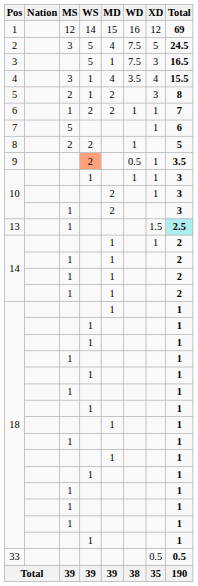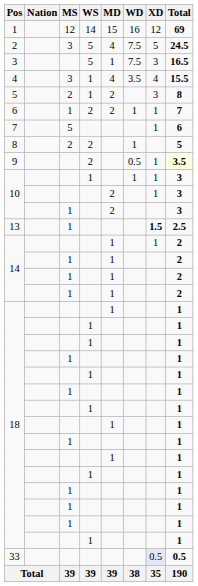(90, 161) lightsalmon background -> (90, 161) no background
(179, 161) no background -> (179, 161) lightyellow background
(156, 227) normal -> (156, 227) bold
(179, 227) paleturquoise background -> (179, 227) no background
(156, 557) no background -> (156, 557) lavender background
